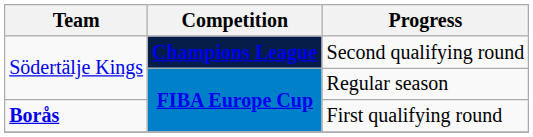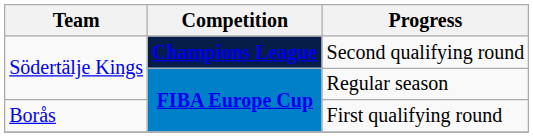(34, 115) bold -> (33, 115) normal
